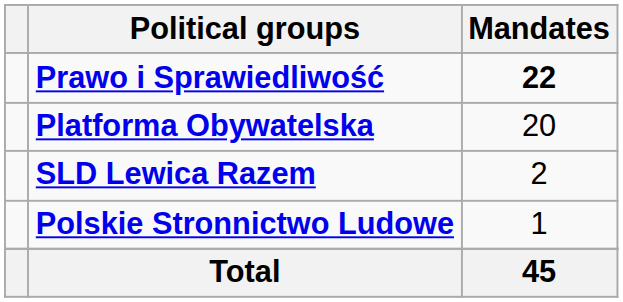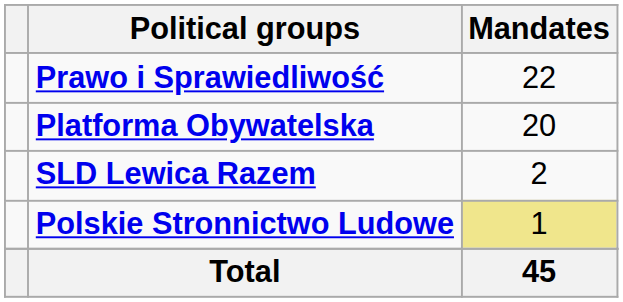(539, 77) bold -> (539, 77) normal
(539, 223) no background -> (539, 223) khaki background
